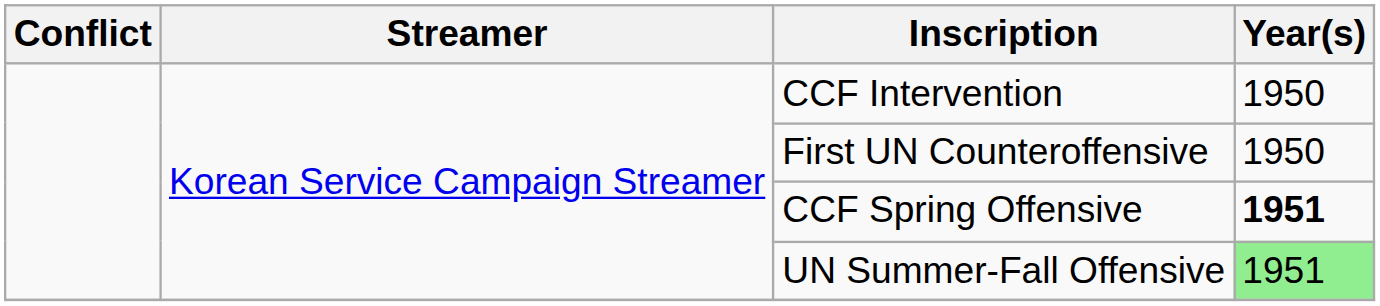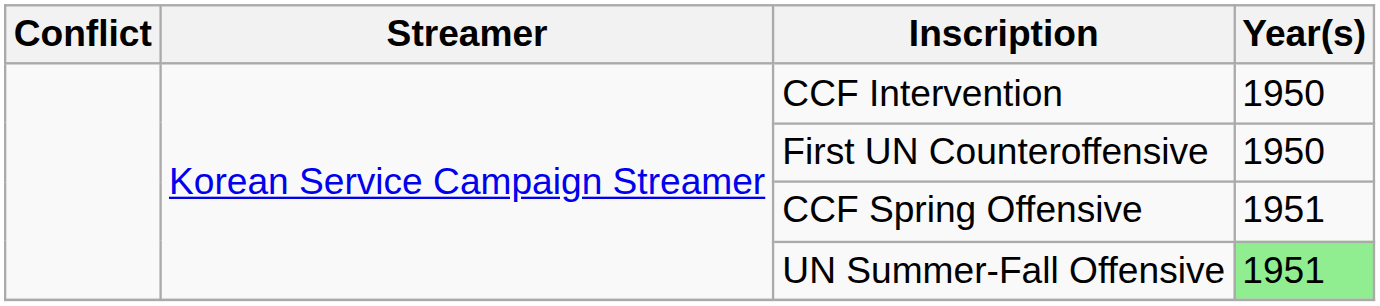(1284, 210) bold -> (1284, 210) normal
